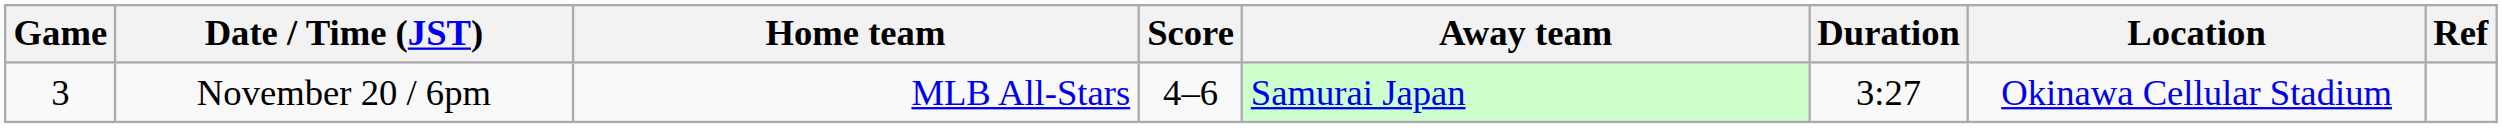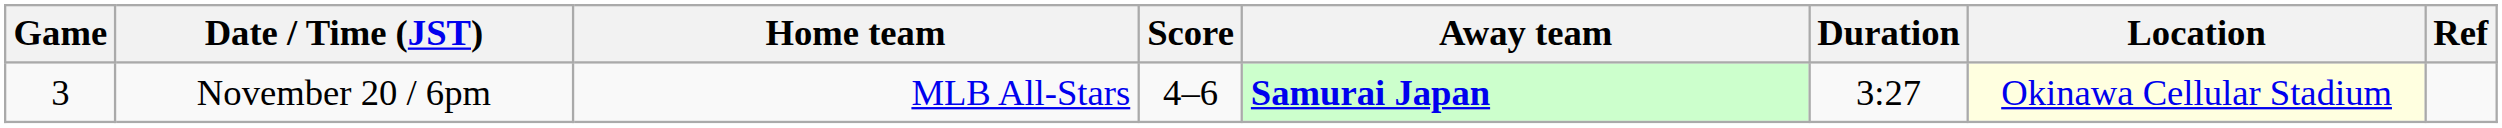(1358, 91) normal -> (1370, 91) bold
(2197, 91) no background -> (2197, 91) lightyellow background
